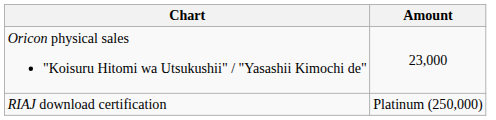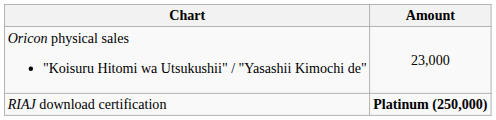(428, 104) normal -> (430, 104) bold
